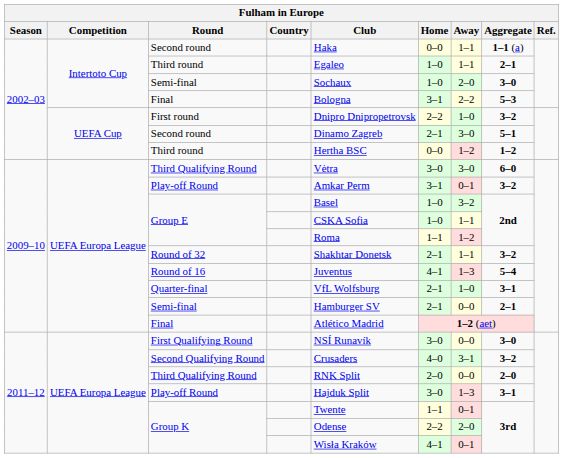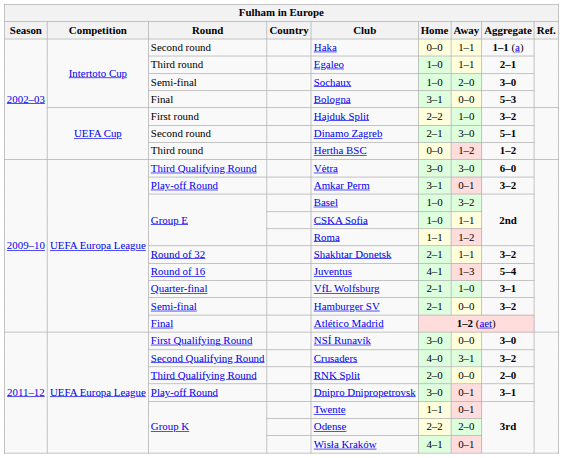(466, 99) 2–2 -> (466, 99) 0–0
(365, 116) Dnipro Dnipropetrovsk -> (341, 116) Hajduk Split
(508, 306) 2–1 -> (508, 306) 3–2
(341, 392) Hajduk Split -> (365, 392) Dnipro Dnipropetrovsk
(466, 392) 1–3 -> (466, 392) 0–1
